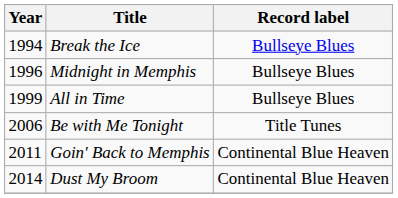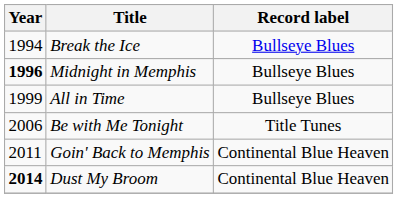(25, 71) normal -> (25, 71) bold
(25, 179) normal -> (25, 179) bold
